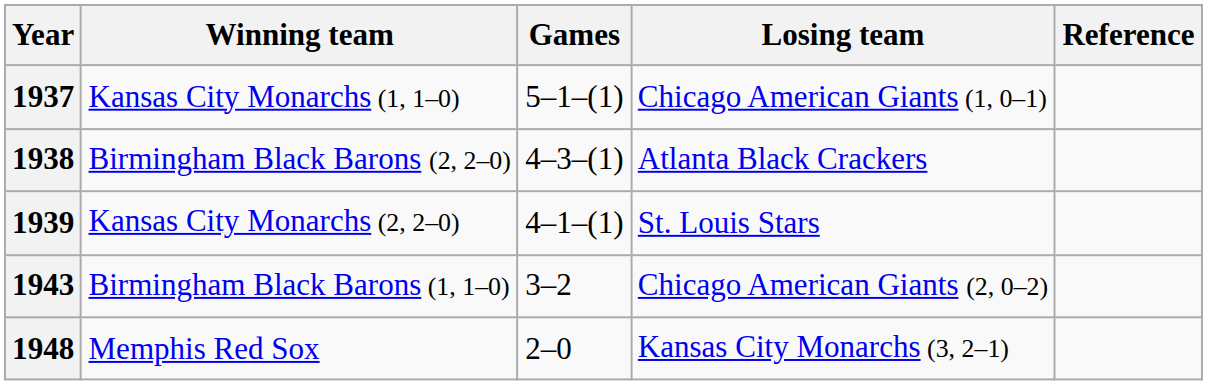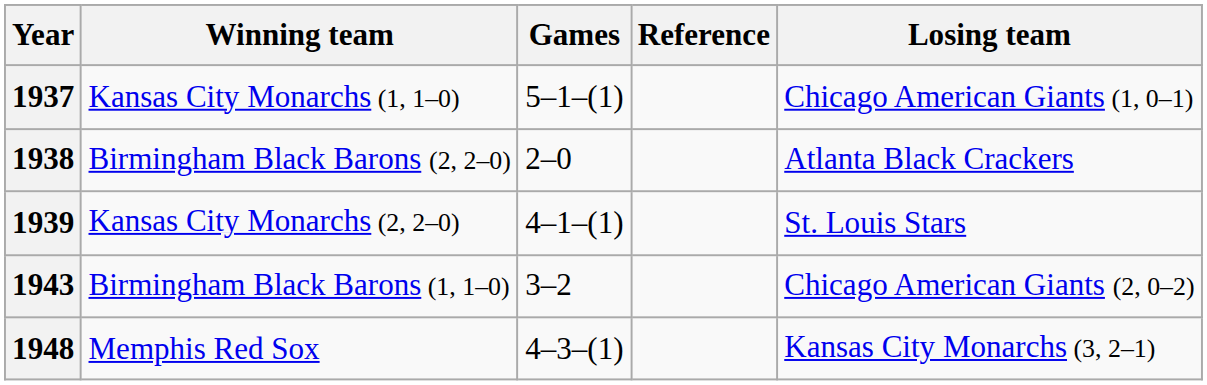columns swapped: (843, 34) <-> (1128, 34)
(574, 159) 4–3–(1) -> (549, 159) 2–0
(549, 348) 2–0 -> (574, 348) 4–3–(1)
